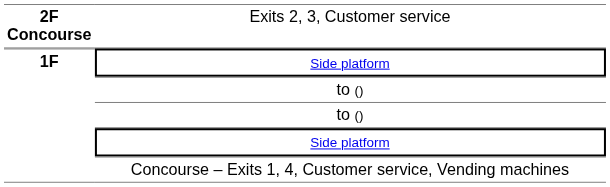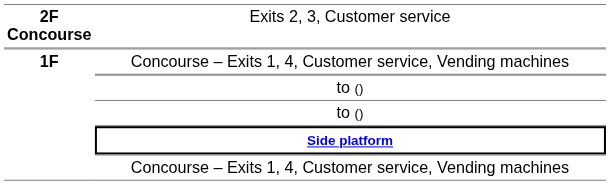(350, 63) Side platform -> (350, 61) Concourse – Exits 1, 4, Customer service, Vending machines
(350, 143) normal -> (350, 140) bold
